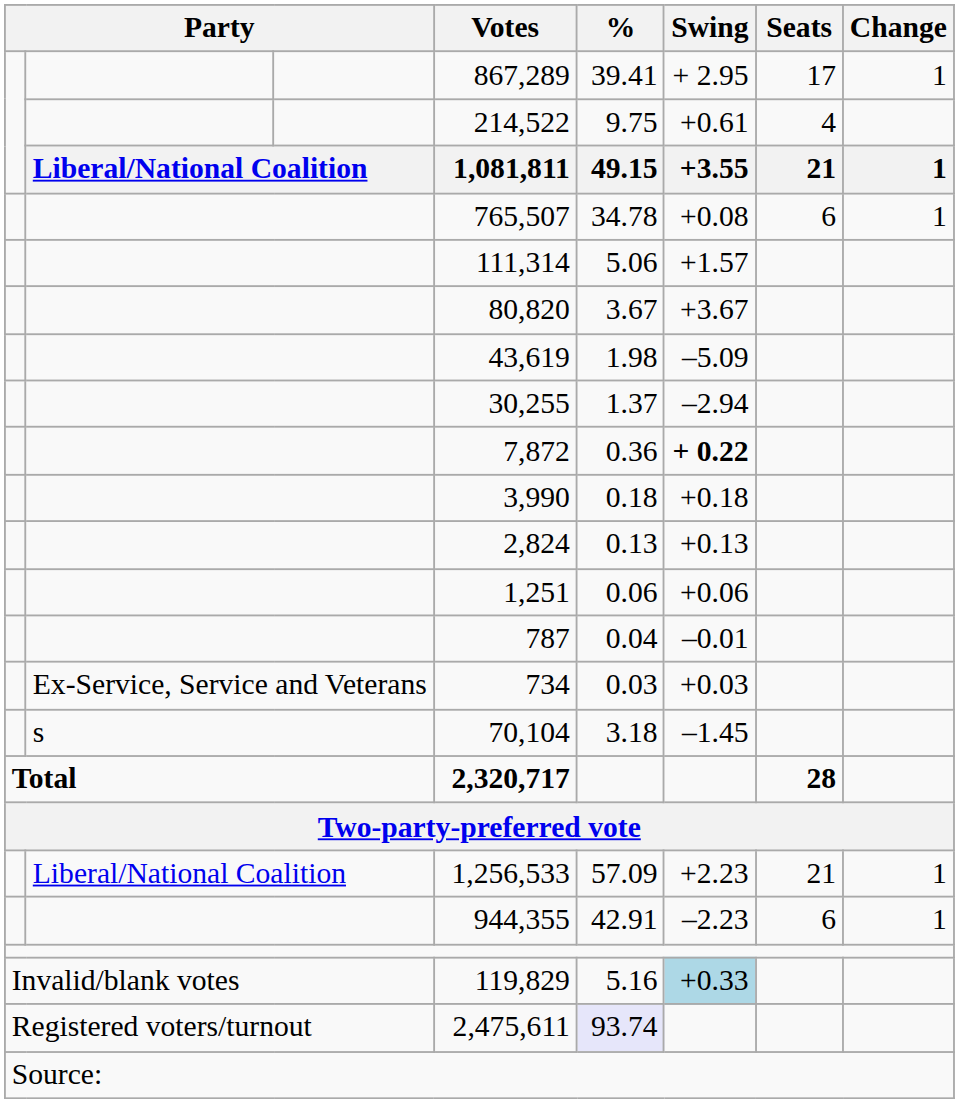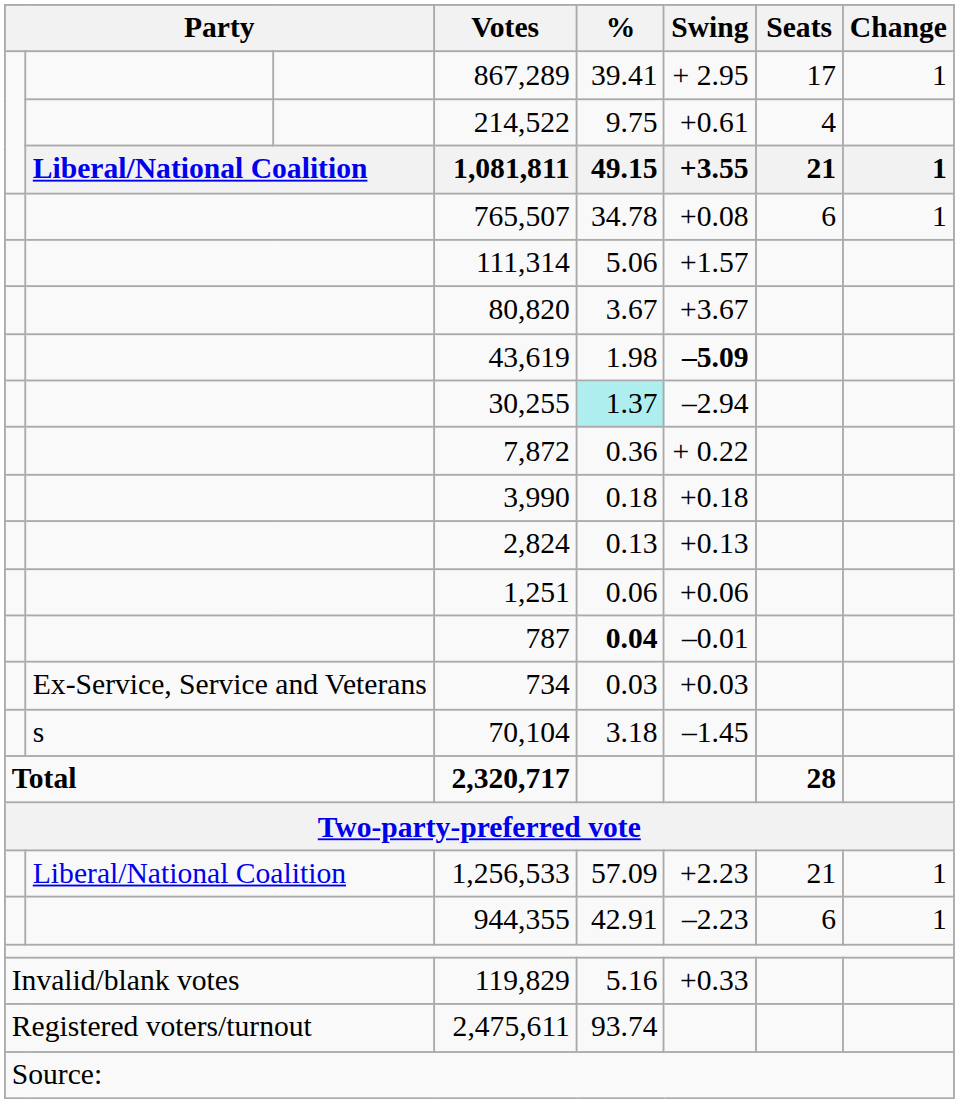(715, 356) normal -> (715, 356) bold
(632, 403) no background -> (632, 403) paleturquoise background
(710, 450) bold -> (711, 450) normal
(632, 638) normal -> (632, 638) bold
(714, 980) lightblue background -> (714, 980) no background
(624, 1027) lavender background -> (624, 1027) no background
